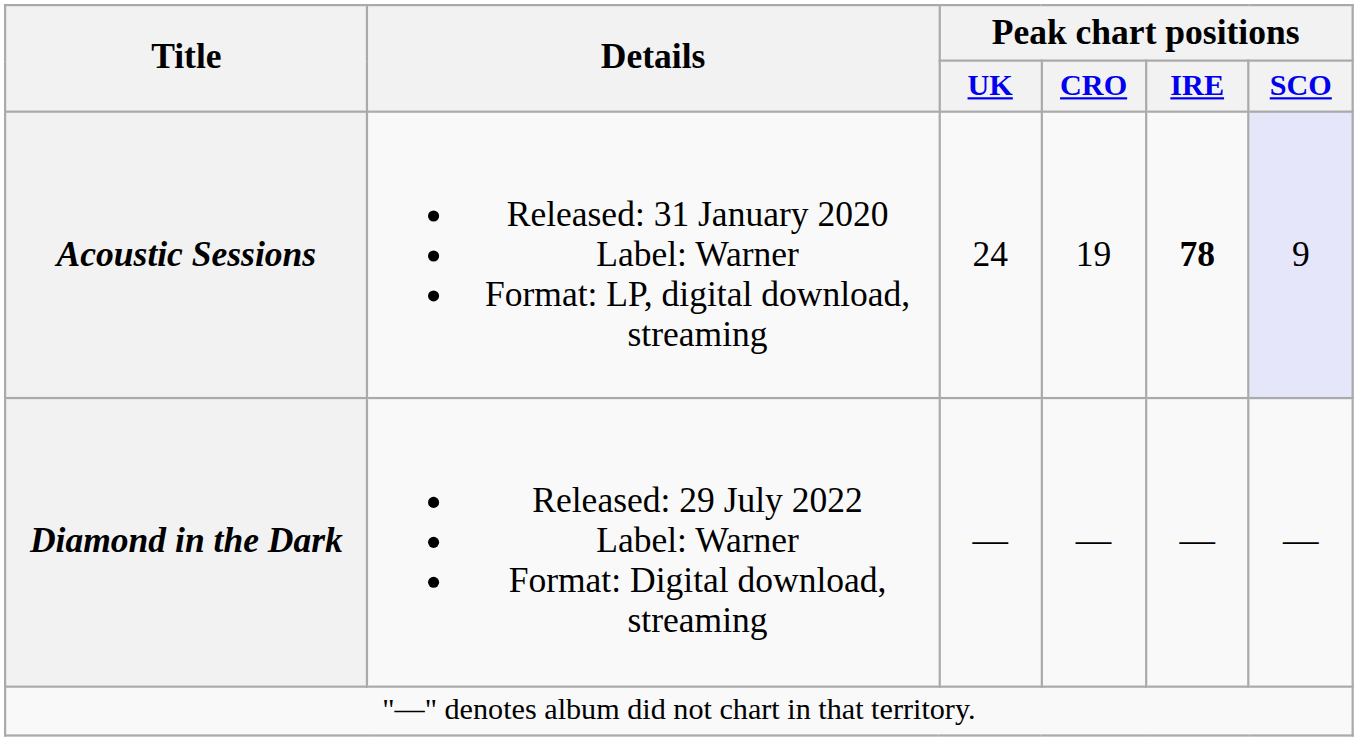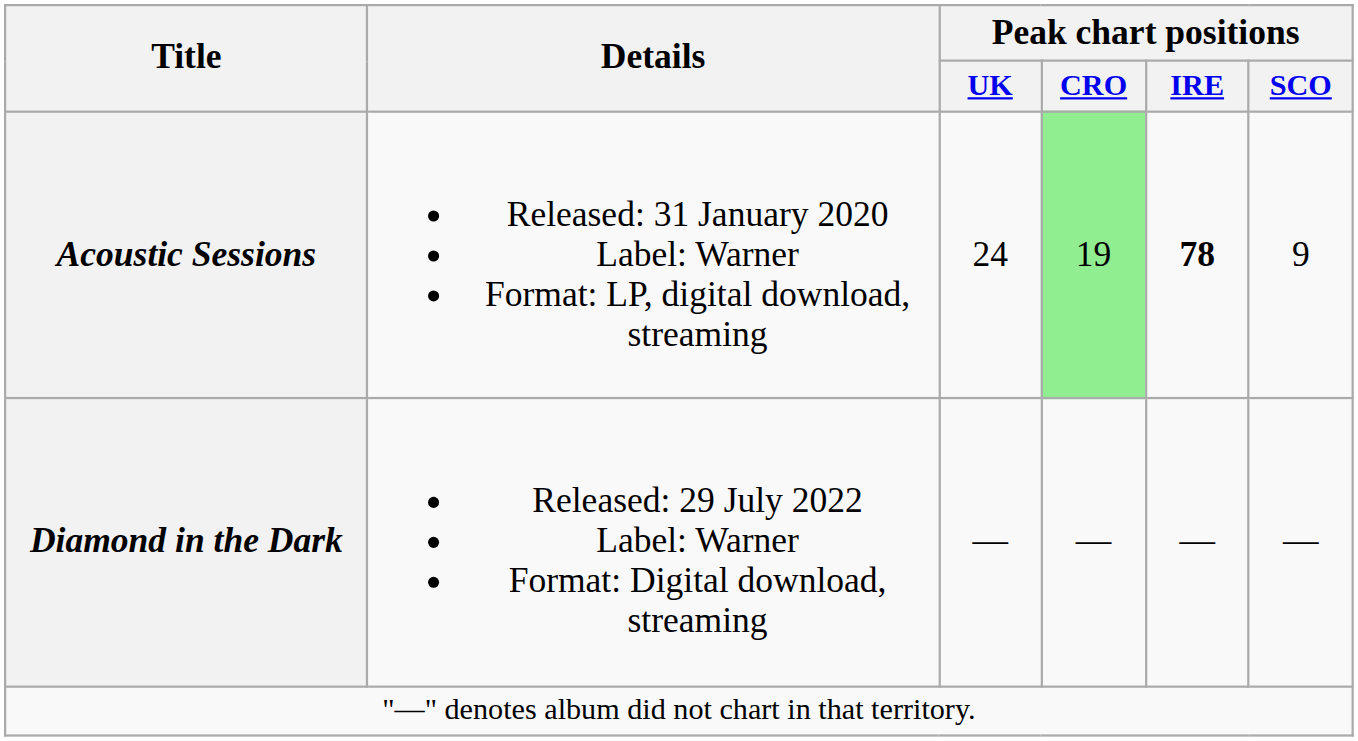(1094, 254) no background -> (1094, 254) lightgreen background
(1301, 254) lavender background -> (1301, 254) no background
